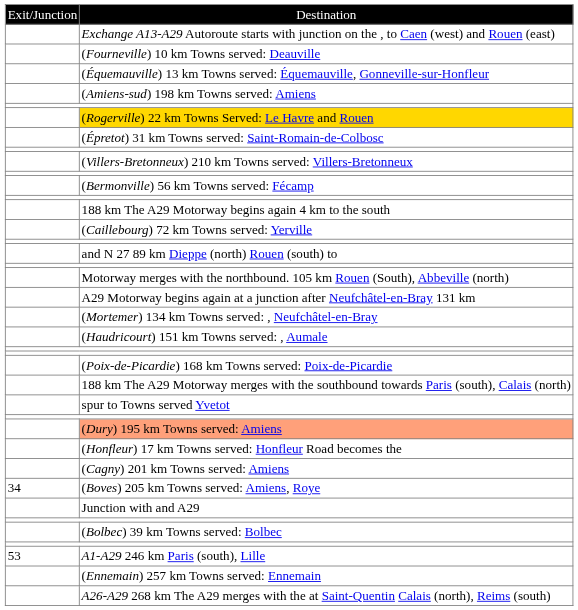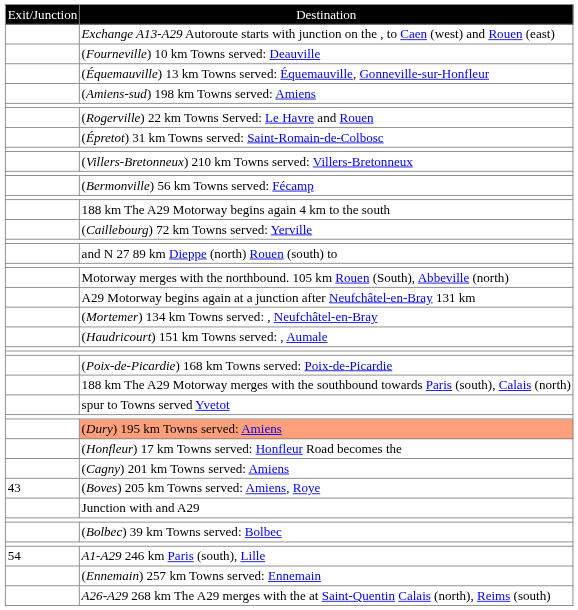(228, 117) gold background -> (228, 117) no background
(14, 488) 34 -> (14, 488) 43
(14, 556) 53 -> (14, 556) 54
